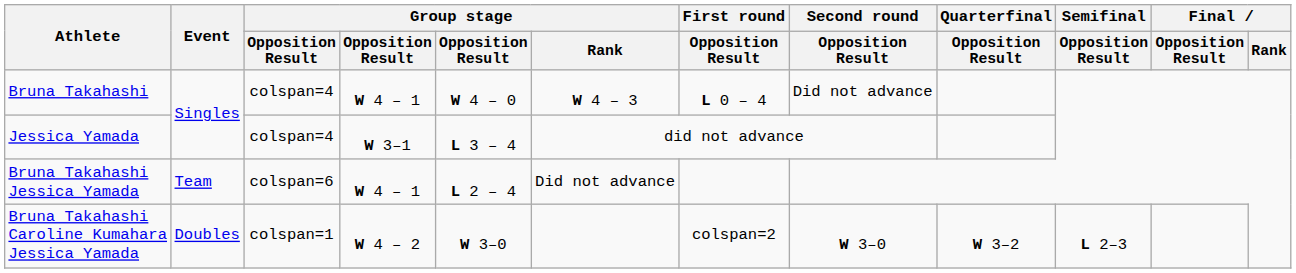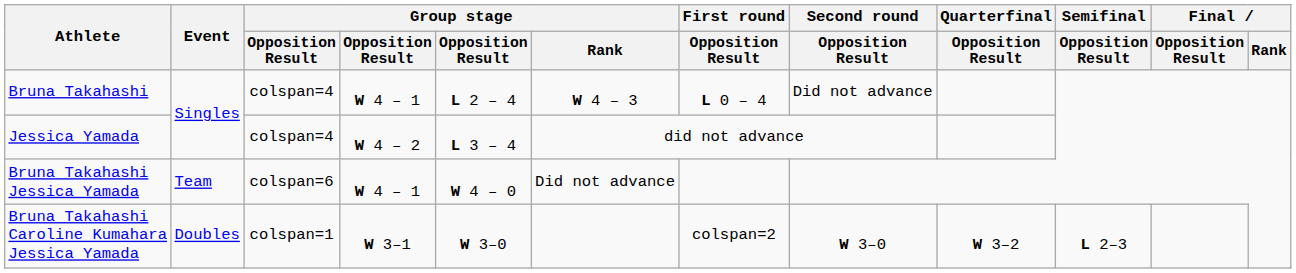(483, 101) W 4 – 0 -> (483, 101) L 2 – 4
(387, 146) W 3–1 -> (387, 146) W 4 – 2
(483, 191) L 2 – 4 -> (483, 191) W 4 – 0
(387, 245) W 4 – 2 -> (387, 245) W 3–1
